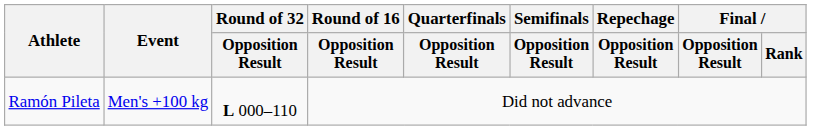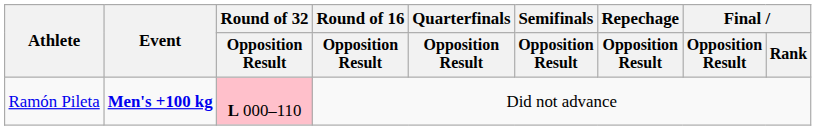(158, 101) normal -> (160, 101) bold
(260, 111) no background -> (265, 111) pink background
